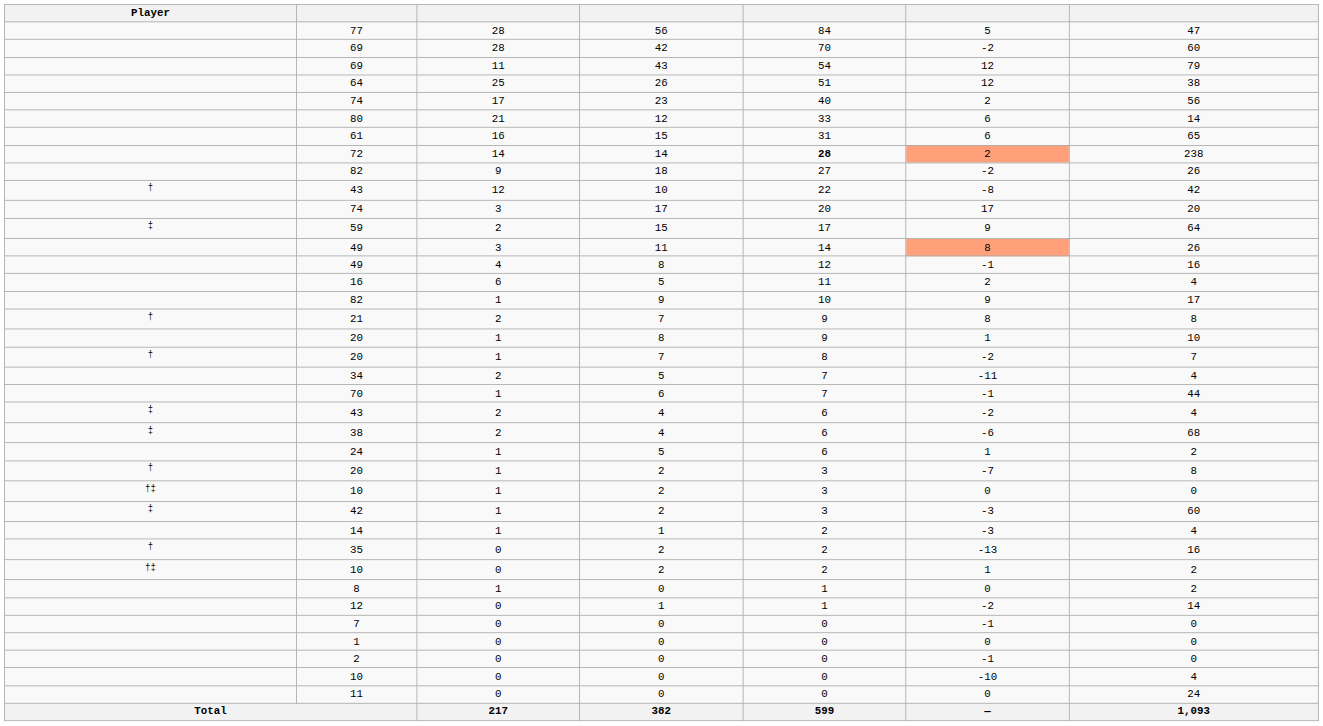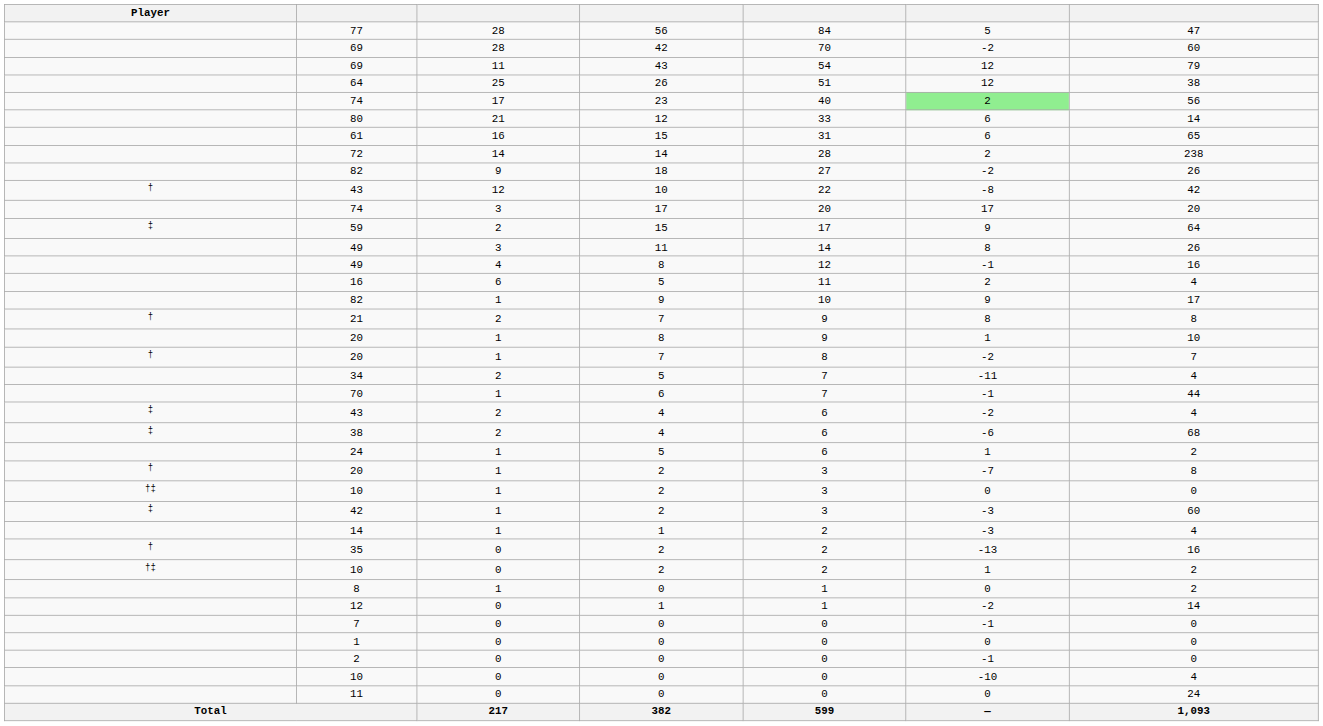(988, 101) no background -> (988, 101) lightgreen background
(824, 154) bold -> (824, 154) normal
(988, 154) lightsalmon background -> (988, 154) no background
(988, 247) lightsalmon background -> (988, 247) no background
